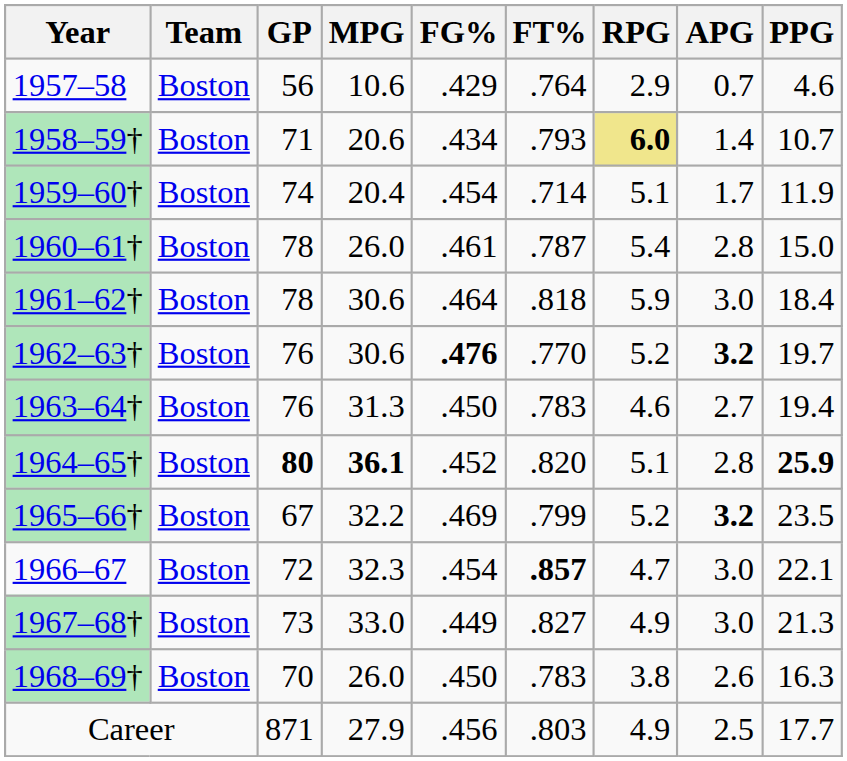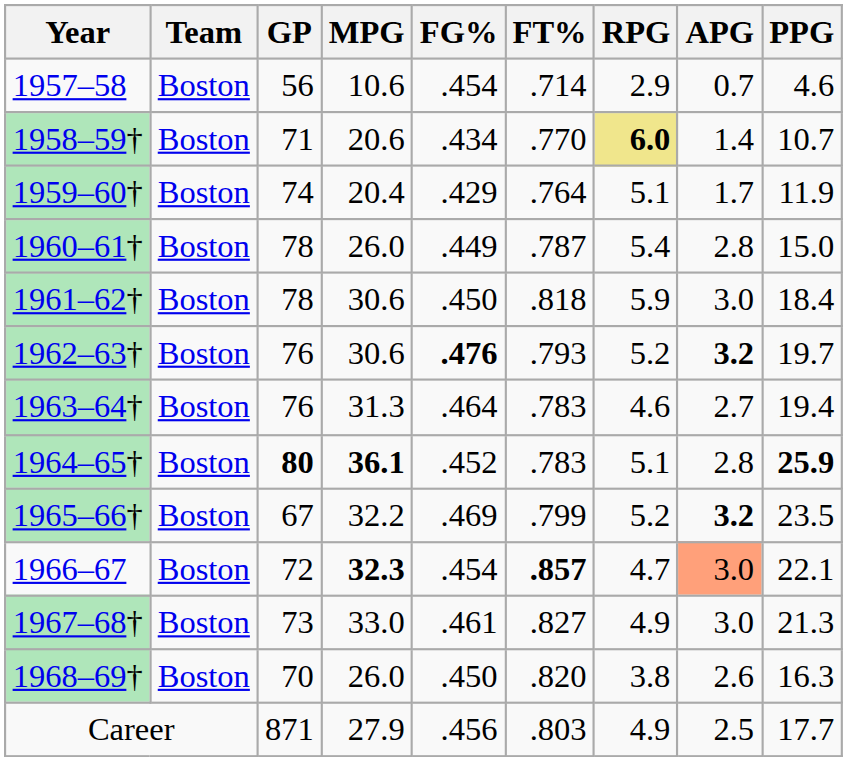(469, 85) .429 -> (469, 85) .454
(558, 85) .764 -> (558, 85) .714
(558, 138) .793 -> (558, 138) .770
(469, 192) .454 -> (469, 192) .429
(558, 192) .714 -> (558, 192) .764
(469, 246) .461 -> (469, 246) .449
(469, 299) .464 -> (469, 299) .450
(558, 353) .770 -> (558, 353) .793
(469, 406) .450 -> (469, 406) .464
(558, 460) .820 -> (558, 460) .783
(376, 567) normal -> (376, 567) bold
(734, 567) no background -> (734, 567) lightsalmon background
(469, 621) .449 -> (469, 621) .461
(558, 675) .783 -> (558, 675) .820
